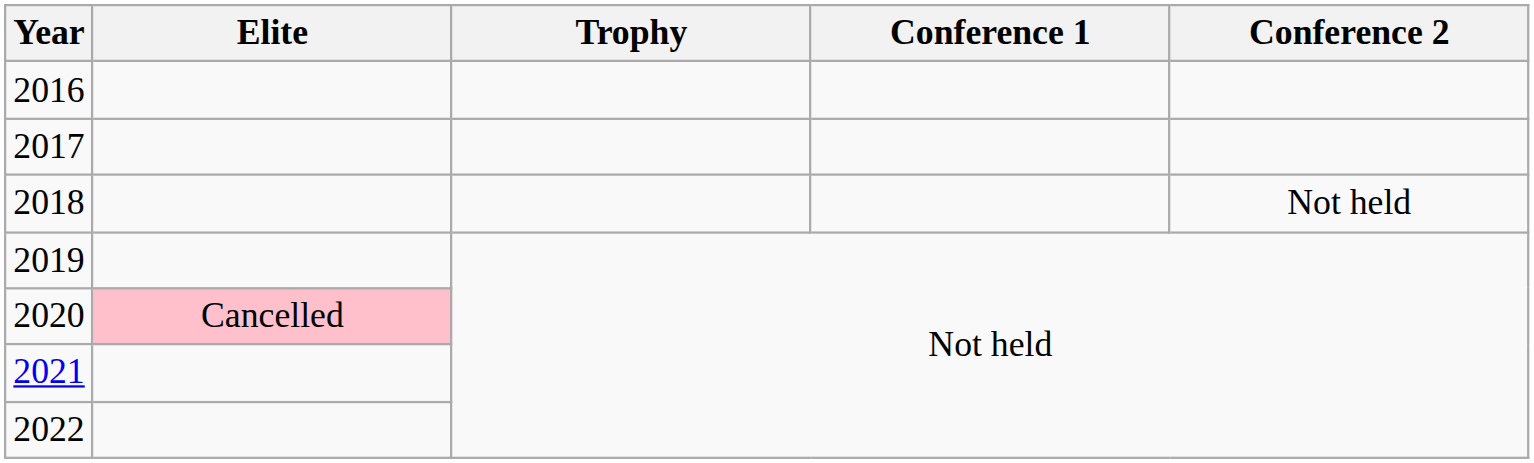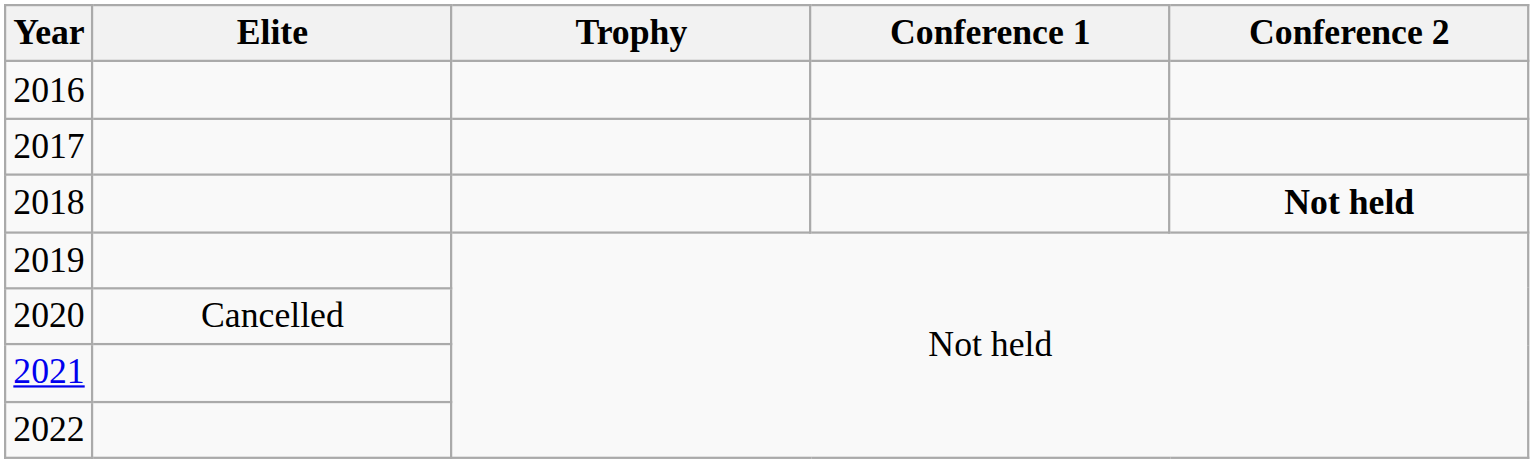(1349, 202) normal -> (1349, 202) bold
(272, 315) pink background -> (272, 315) no background
